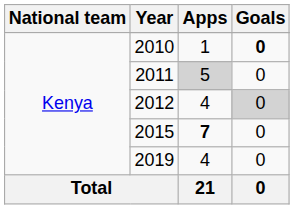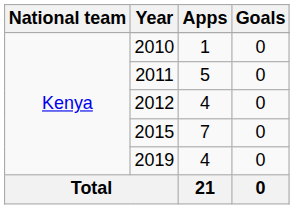(261, 47) bold -> (261, 47) normal
(205, 75) lightgrey background -> (205, 75) no background
(261, 103) lightgrey background -> (261, 103) no background
(205, 132) bold -> (205, 132) normal
